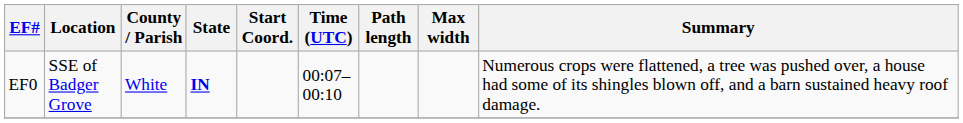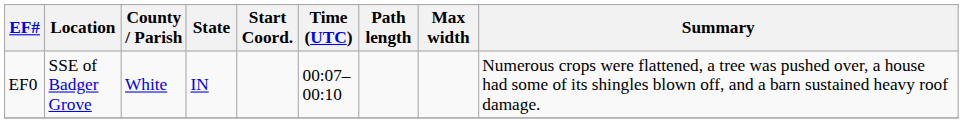(200, 84) bold -> (200, 84) normal
